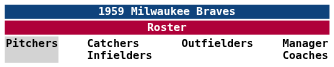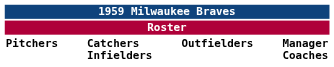(32, 43) lightgrey background -> (32, 43) no background
